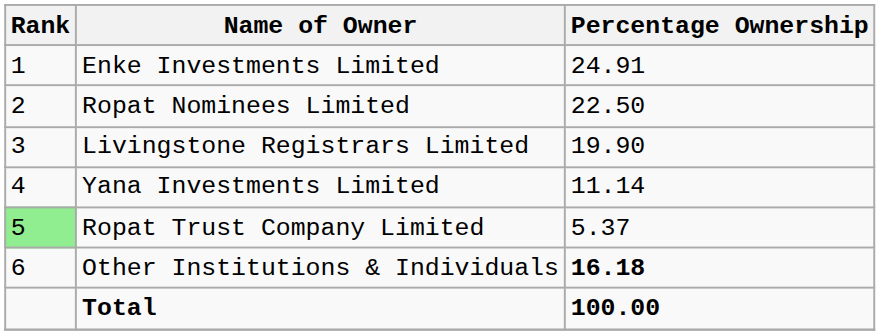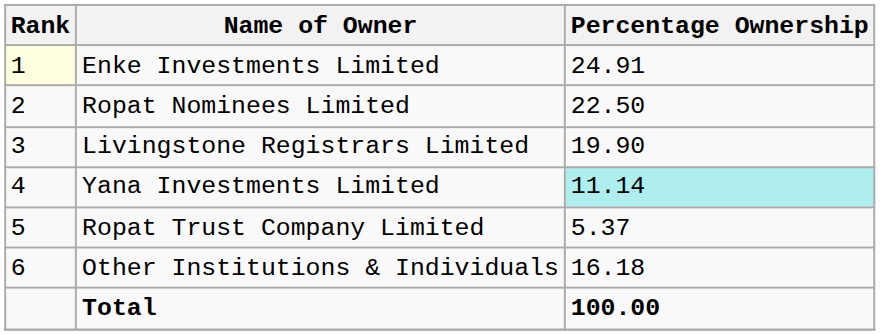(18, 66) no background -> (18, 66) lightyellow background
(608, 187) no background -> (608, 187) paleturquoise background
(18, 228) lightgreen background -> (18, 228) no background
(608, 268) bold -> (608, 268) normal
